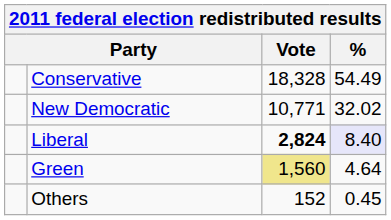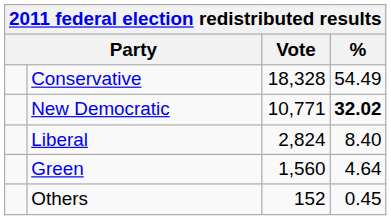(358, 109) normal -> (358, 109) bold
(302, 139) bold -> (302, 139) normal
(363, 139) lavender background -> (363, 139) no background
(302, 169) khaki background -> (302, 169) no background
